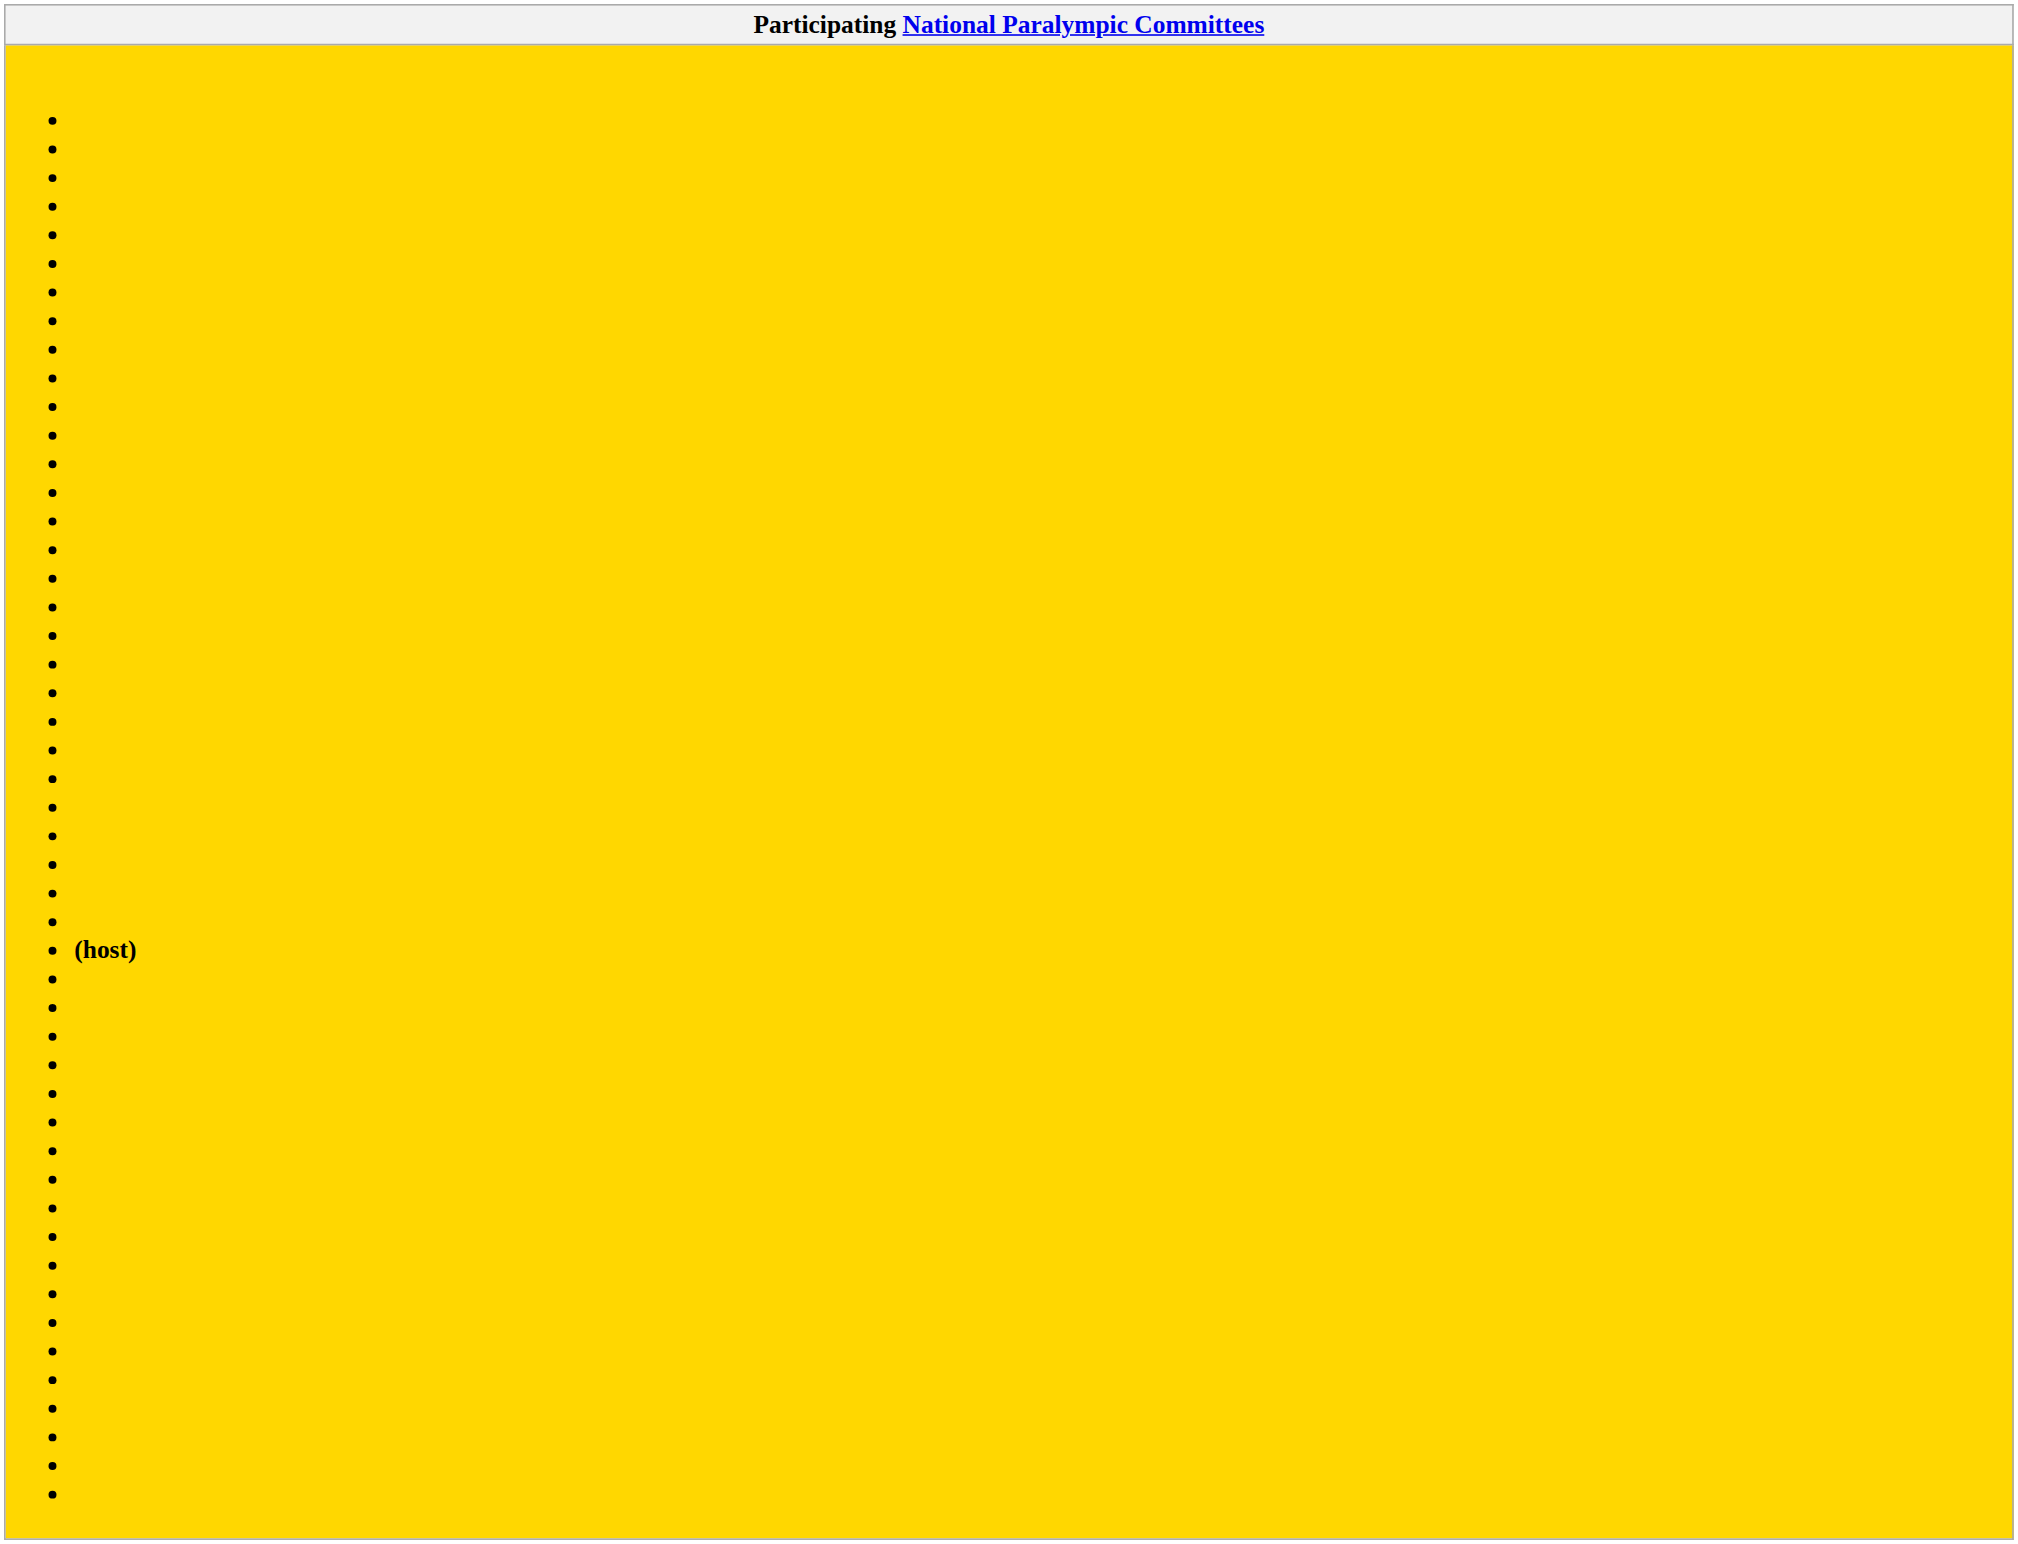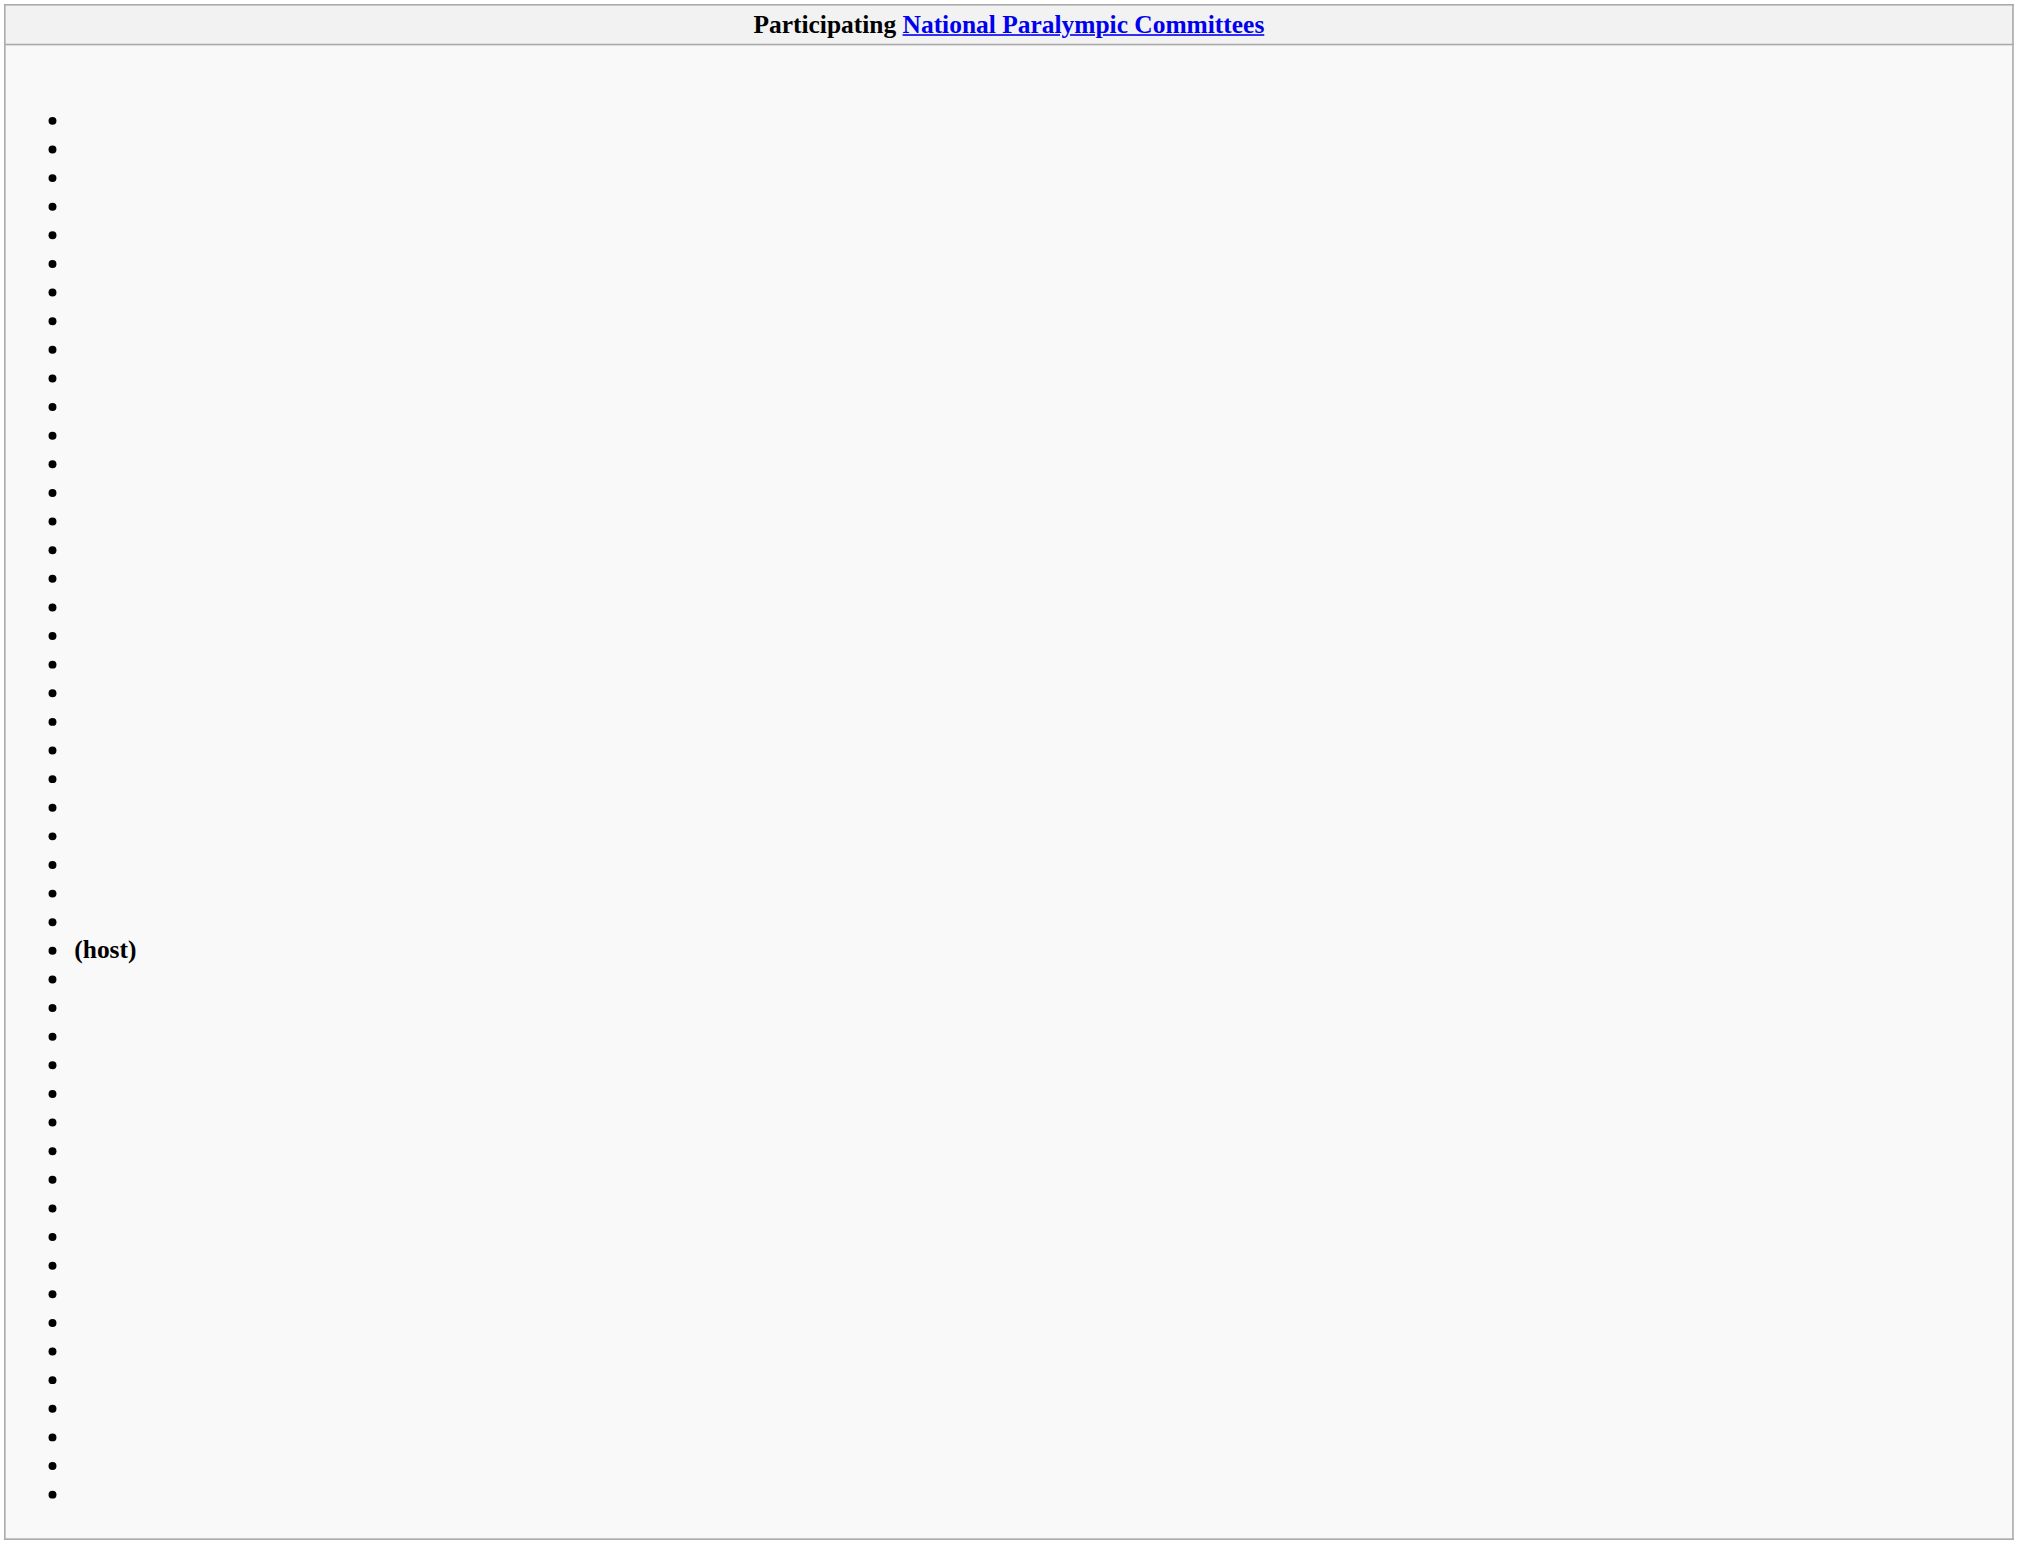(1009, 806) gold background -> (1009, 806) no background
